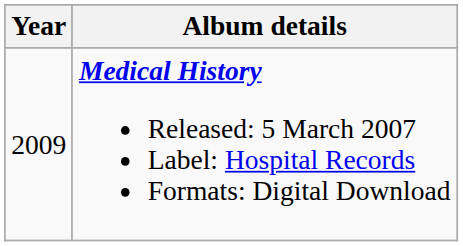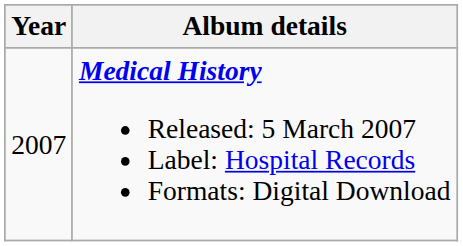(39, 143) 2009 -> (39, 143) 2007
